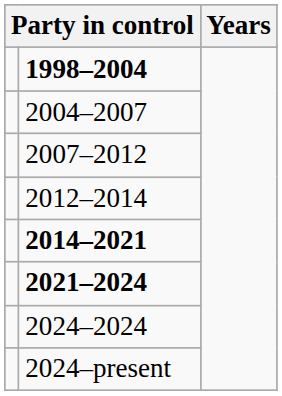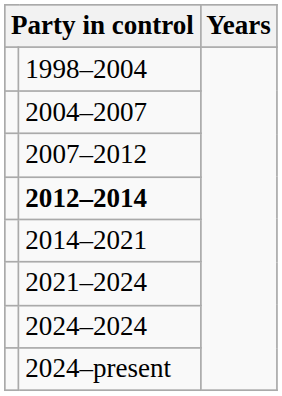(86, 68) bold -> (86, 68) normal
(86, 197) normal -> (86, 197) bold
(86, 240) bold -> (86, 240) normal
(86, 283) bold -> (86, 283) normal
